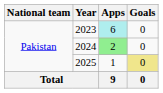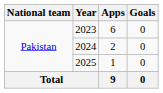(113, 29) paleturquoise background -> (113, 29) no background
(113, 46) lightgreen background -> (113, 46) no background
(143, 63) khaki background -> (143, 63) no background
